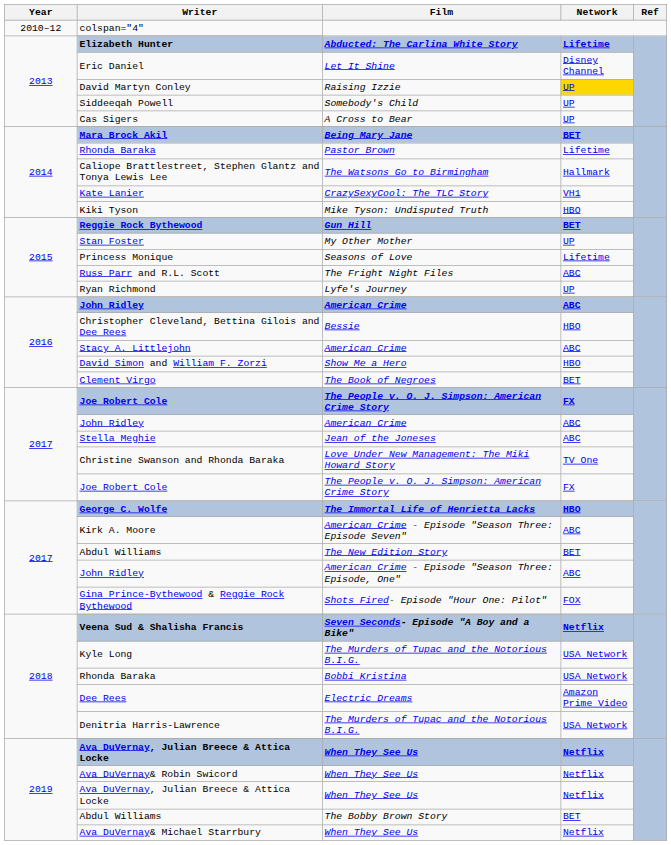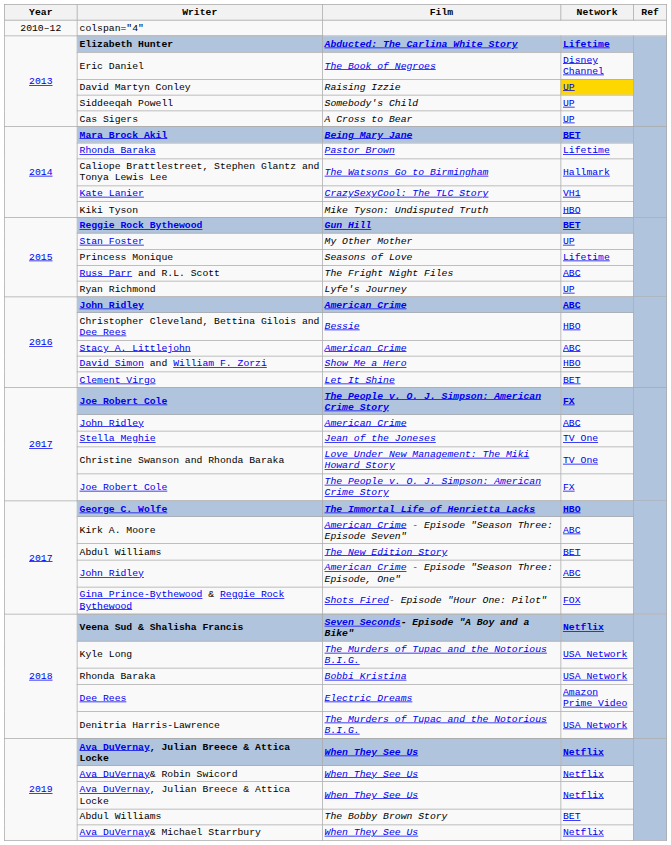(360, 66) Let It Shine -> (380, 66) The Book of Negroes
(380, 380) The Book of Negroes -> (360, 380) Let It Shine
(572, 439) ABC -> (581, 439) TV One
